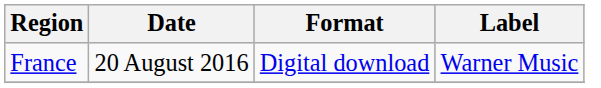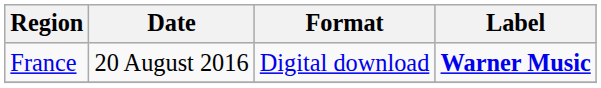(509, 62) normal -> (516, 62) bold
